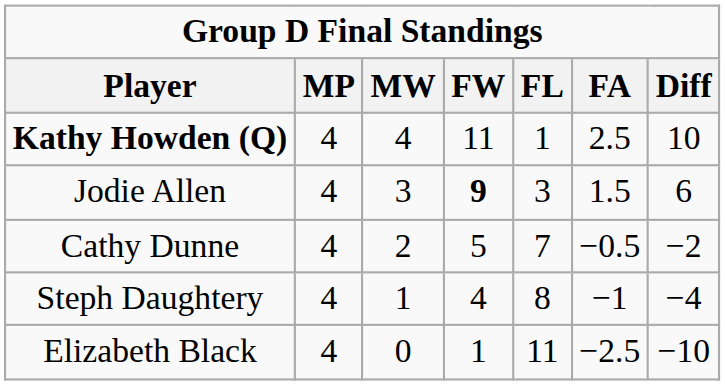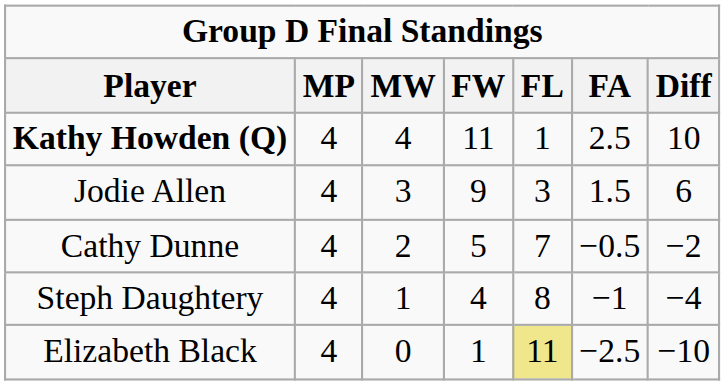(478, 191) bold -> (478, 191) normal
(542, 351) no background -> (542, 351) khaki background
